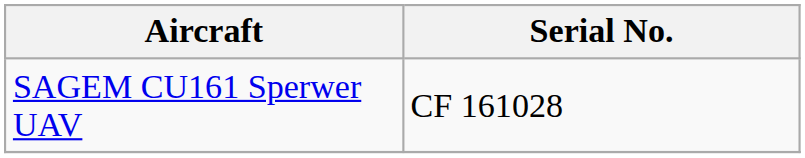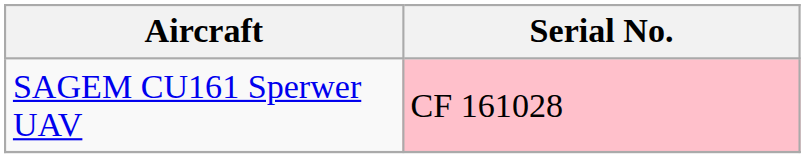(487, 104) no background -> (487, 104) pink background
